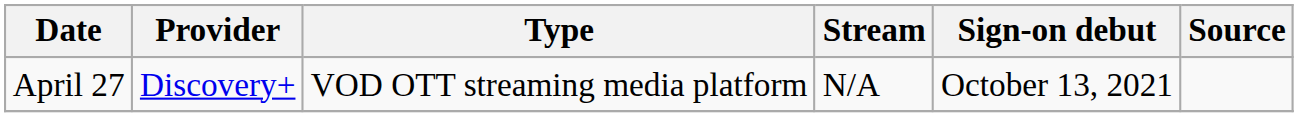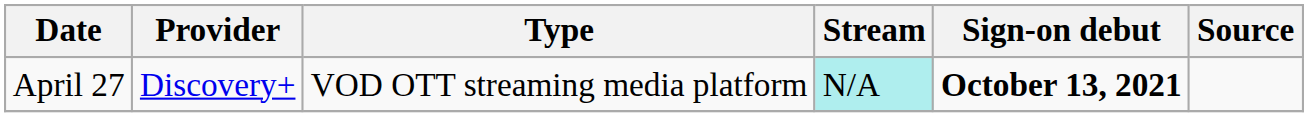(851, 83) no background -> (851, 83) paleturquoise background
(1057, 83) normal -> (1061, 83) bold
